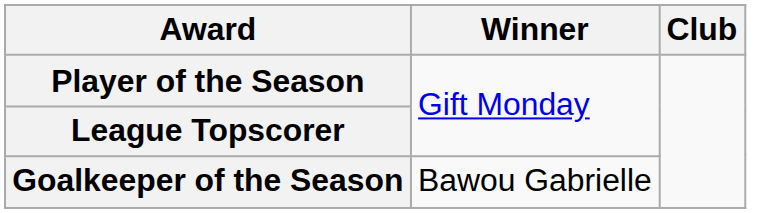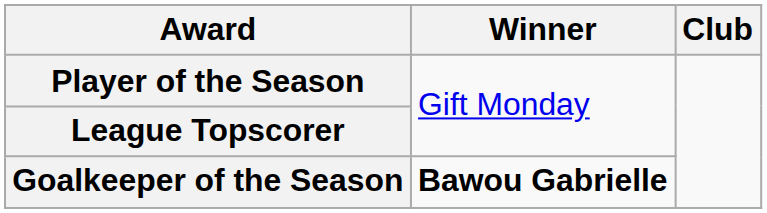(535, 181) normal -> (543, 181) bold
